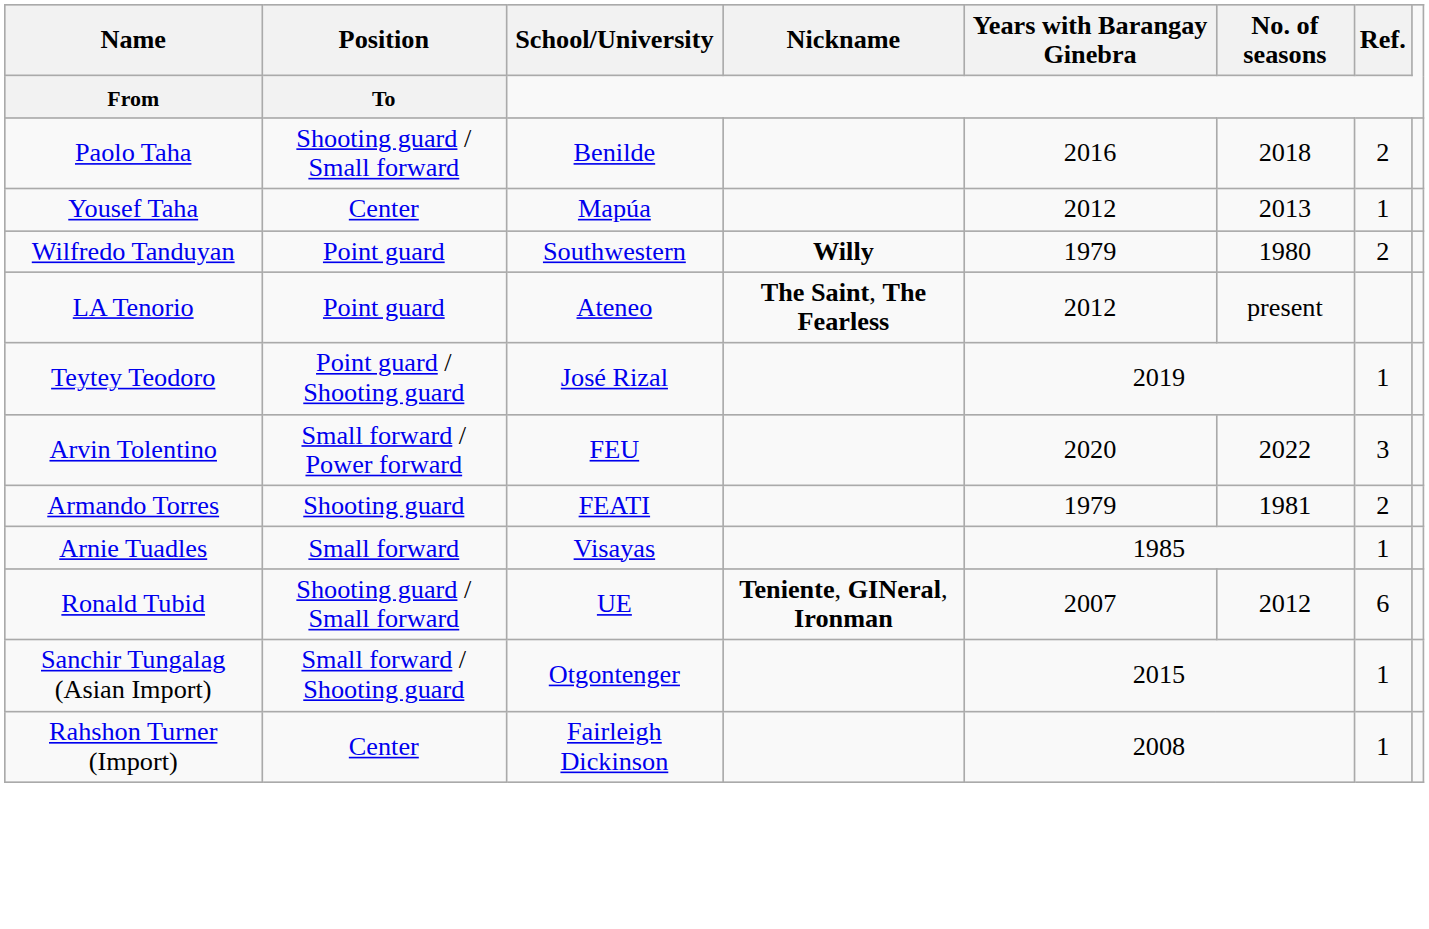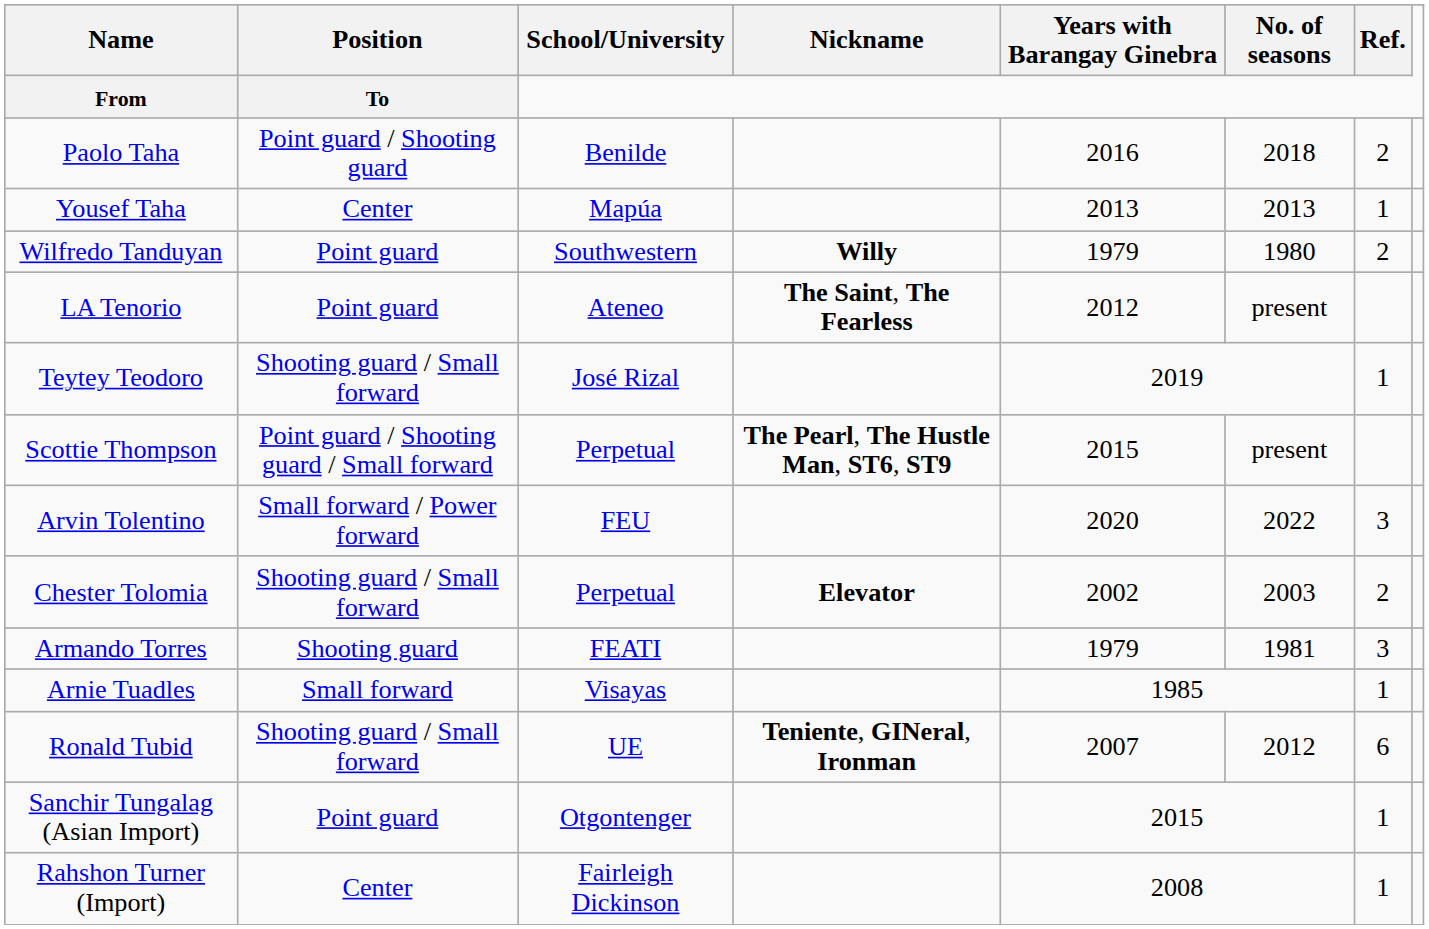(384, 152) Shooting guard / Small forward -> (377, 152) Point guard / Shooting guard
(1090, 209) 2012 -> (1113, 209) 2013
(384, 378) Point guard / Shooting guard -> (377, 378) Shooting guard / Small forward
+ row: (121, 449)
+ row: (121, 591)
(1383, 505) 2 -> (1383, 648) 3
(384, 674) Small forward / Shooting guard -> (377, 817) Point guard
